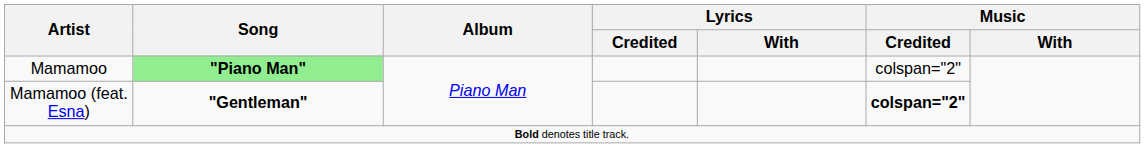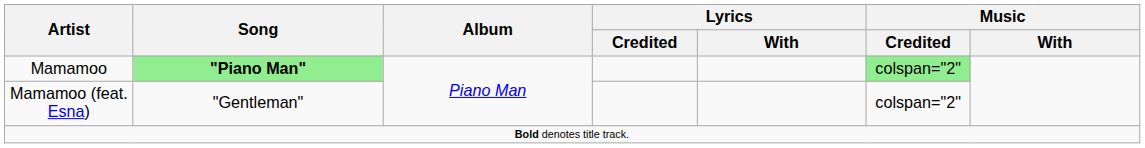(918, 68) no background -> (918, 68) lightgreen background
(258, 103) bold -> (258, 103) normal
(918, 103) bold -> (918, 103) normal
